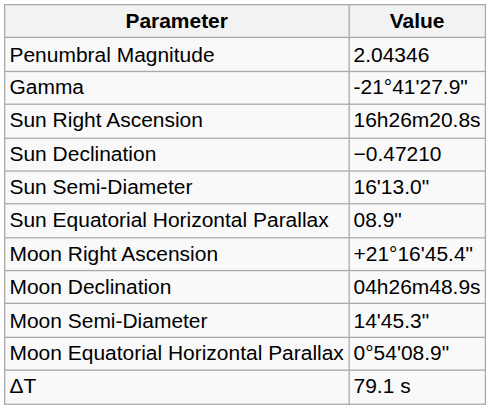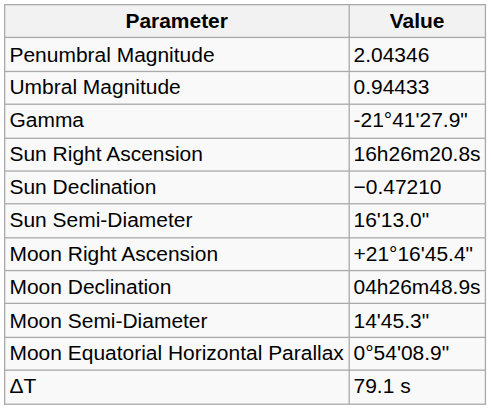+ row: (95, 87)
- row: (169, 220)
